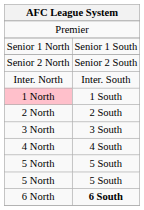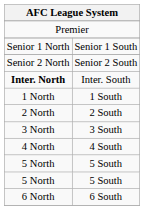(38, 79) normal -> (38, 79) bold
(38, 96) pink background -> (38, 96) no background
(106, 197) bold -> (106, 197) normal
